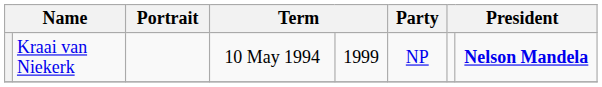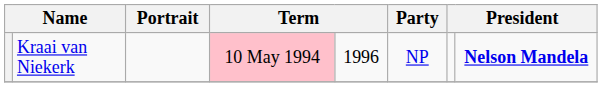(272, 57) no background -> (272, 57) pink background
(361, 57) 1999 -> (361, 57) 1996
